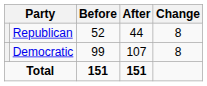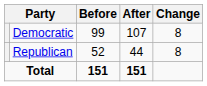rows swapped: (43, 52) <-> (43, 33)
